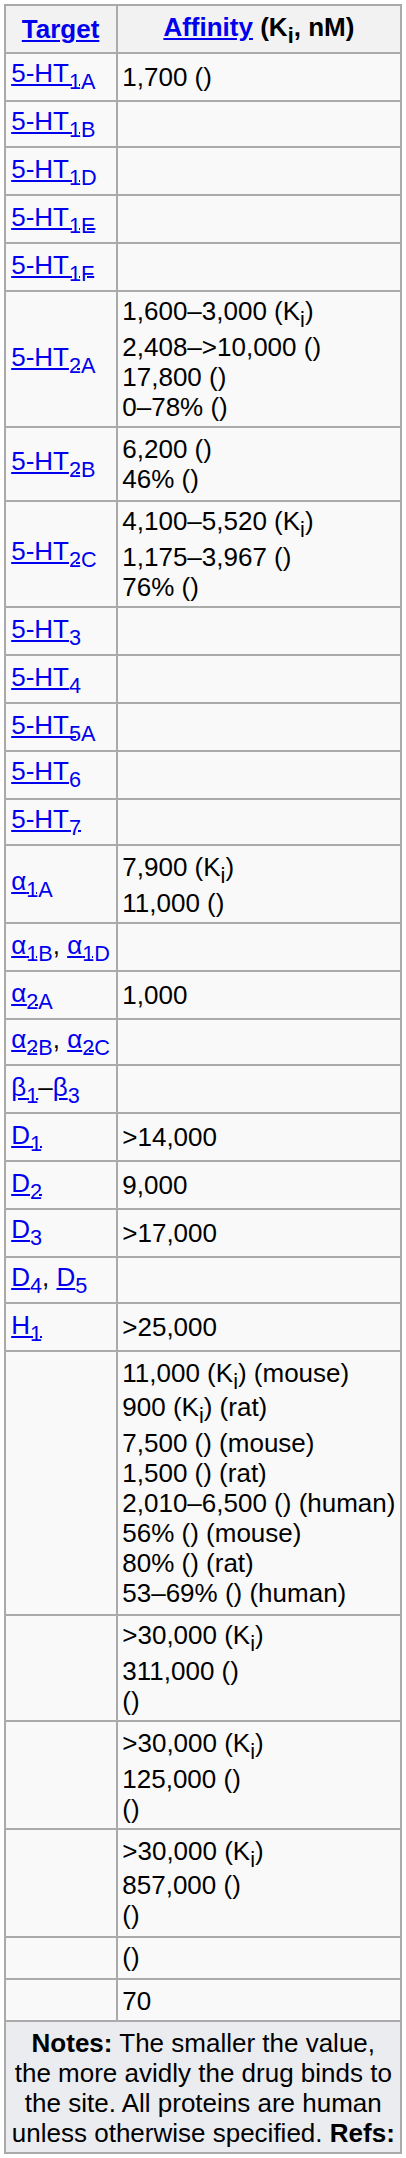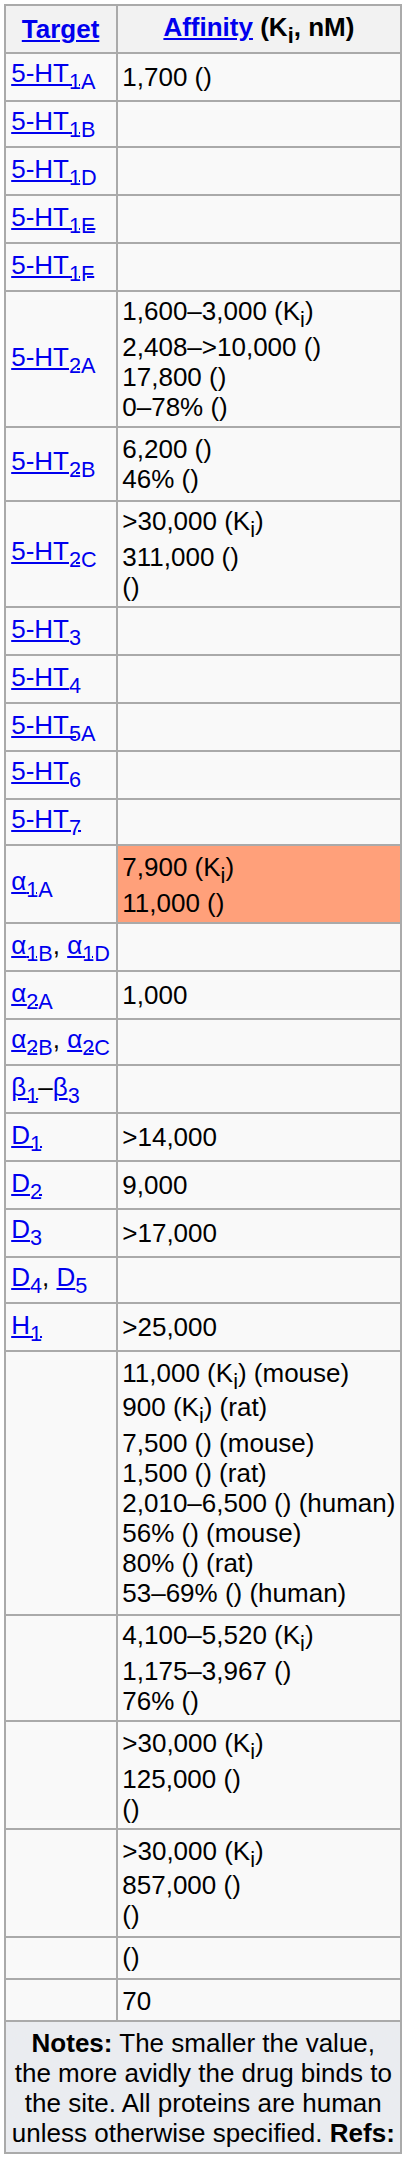(218, 554) 4,100–5,520 (Ki) 1,175–3,967 () 76% () -> (193, 554) >30,000 (Ki) 311,000 () ()
(178, 884) no background -> (178, 884) lightsalmon background
(193, 1668) >30,000 (Ki) 311,000 () () -> (218, 1668) 4,100–5,520 (Ki) 1,175–3,967 () 76% ()
